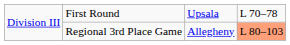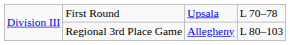(261, 31) lightsalmon background -> (261, 31) no background
